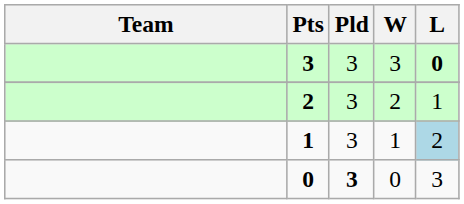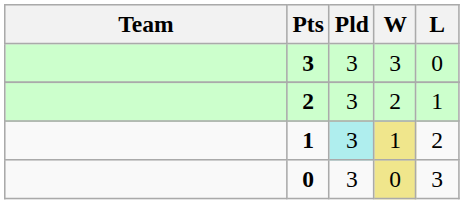(437, 62) bold -> (437, 62) normal
(352, 140) no background -> (352, 140) paleturquoise background
(395, 140) no background -> (395, 140) khaki background
(437, 140) lightblue background -> (437, 140) no background
(352, 179) bold -> (352, 179) normal
(395, 179) no background -> (395, 179) khaki background
